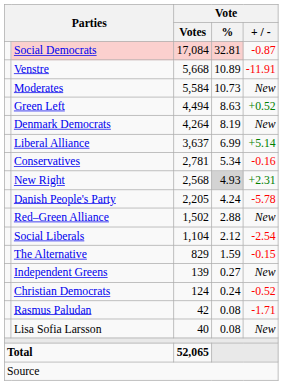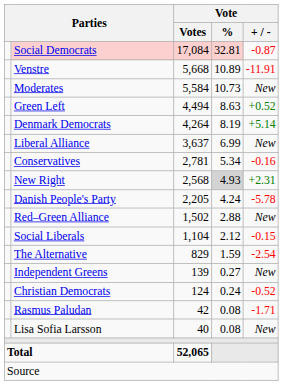(265, 124) New -> (262, 124) +5.14
(262, 143) +5.14 -> (265, 143) New
(263, 236) -2.54 -> (263, 236) -0.15
(263, 254) -0.15 -> (263, 254) -2.54
